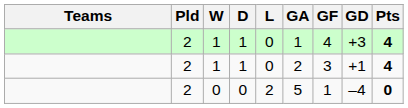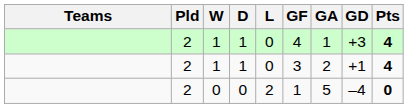columns swapped: (327, 16) <-> (298, 16)
